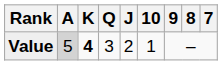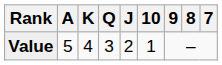(68, 45) lightgrey background -> (68, 45) no background
(88, 45) bold -> (88, 45) normal
